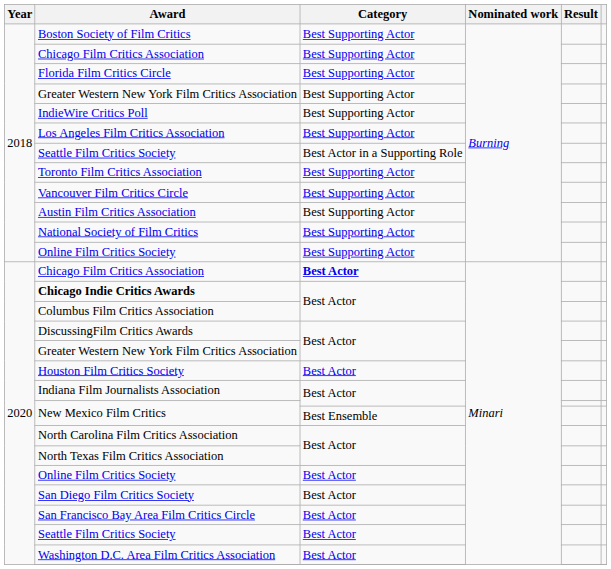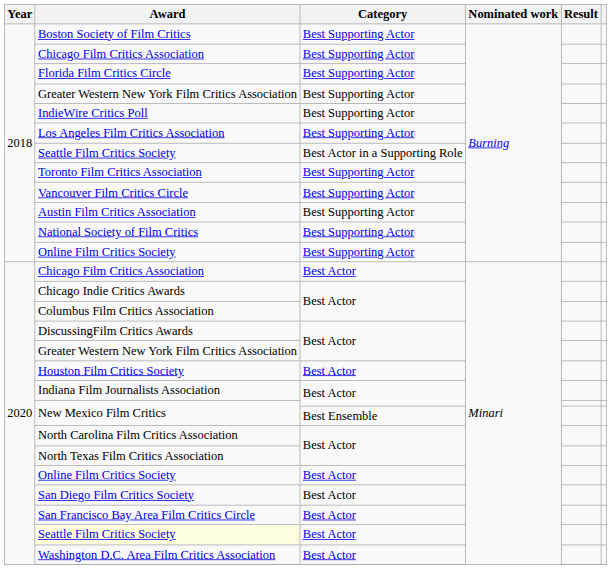(331, 271) bold -> (329, 271) normal
(116, 291) bold -> (111, 291) normal
(107, 534) no background -> (107, 534) lightyellow background
